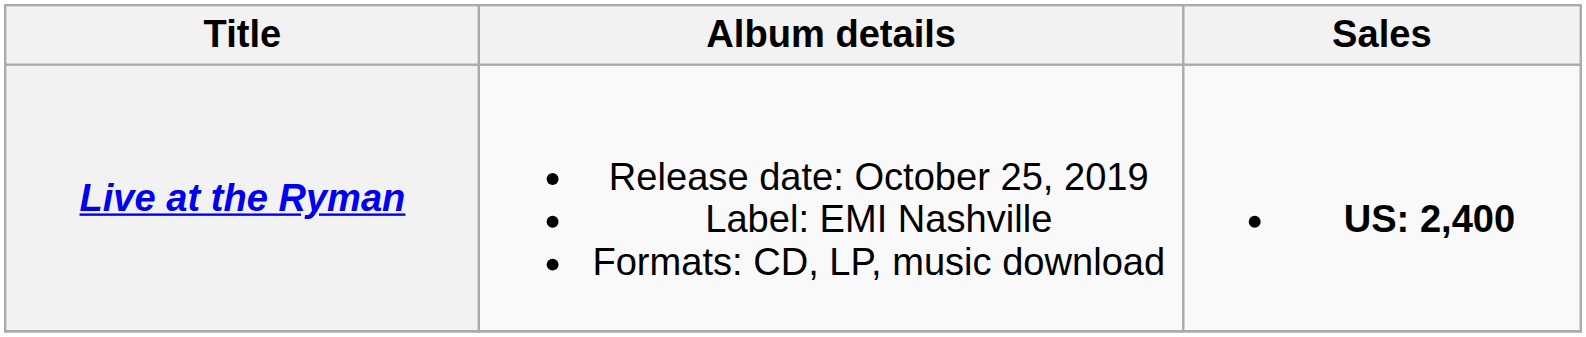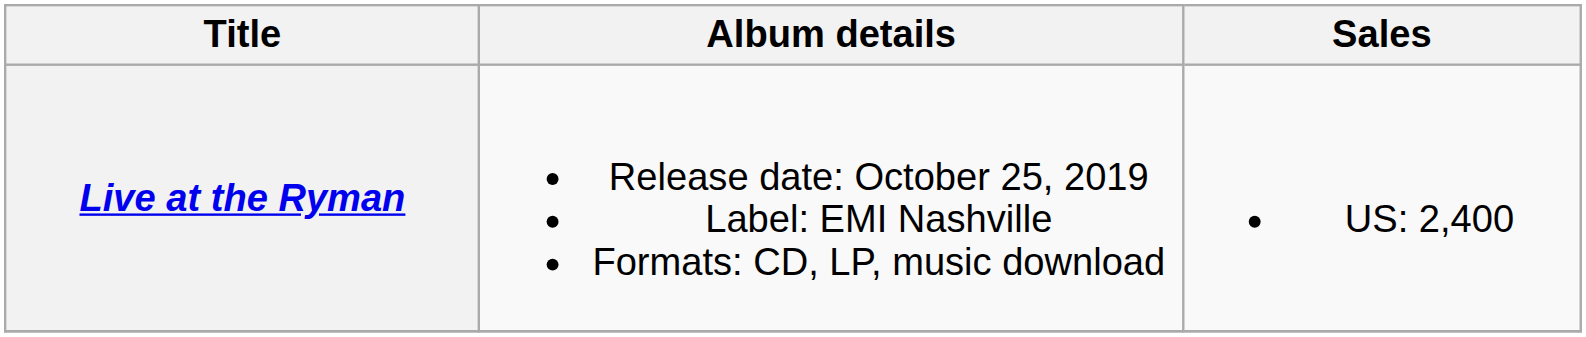(1382, 220) bold -> (1382, 220) normal
